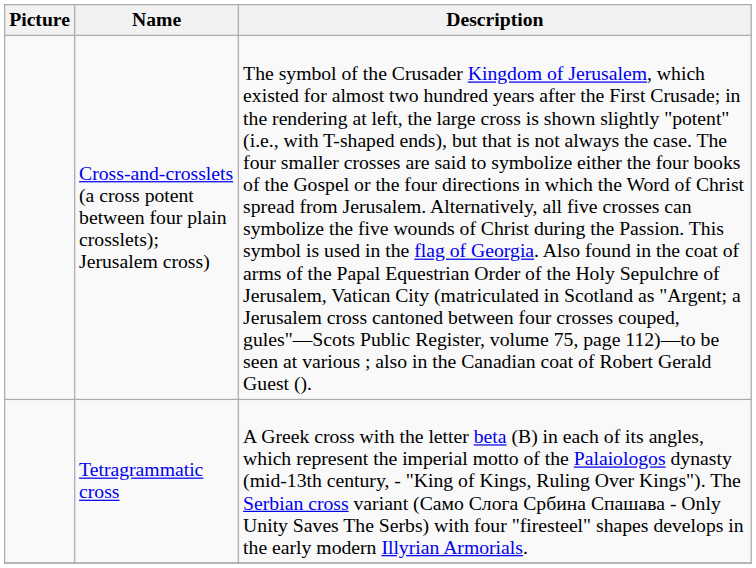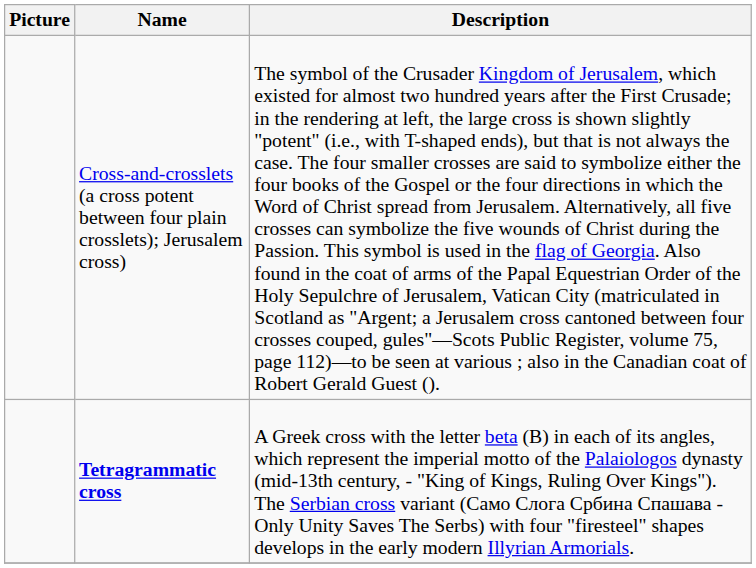(141, 481) normal -> (148, 481) bold
